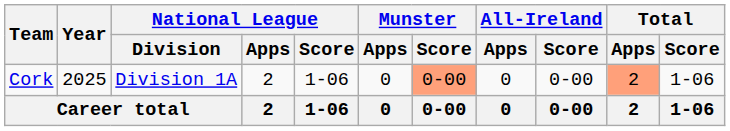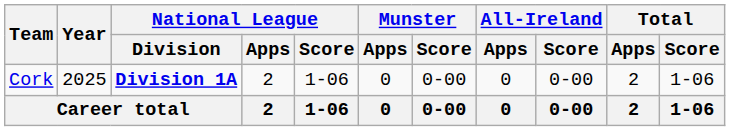(176, 80) normal -> (176, 80) bold
(444, 80) lightsalmon background -> (444, 80) no background
(633, 80) lightsalmon background -> (633, 80) no background
